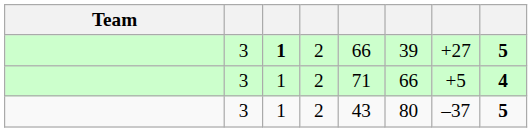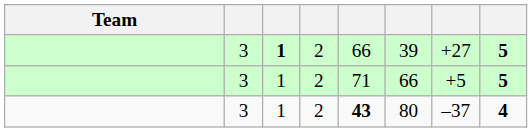(503, 80) 4 -> (503, 80) 5
(361, 111) normal -> (361, 111) bold
(503, 111) 5 -> (503, 111) 4
